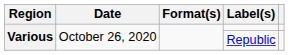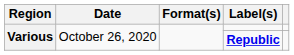(251, 40) normal -> (253, 40) bold
